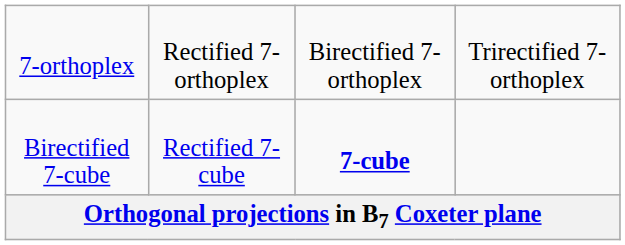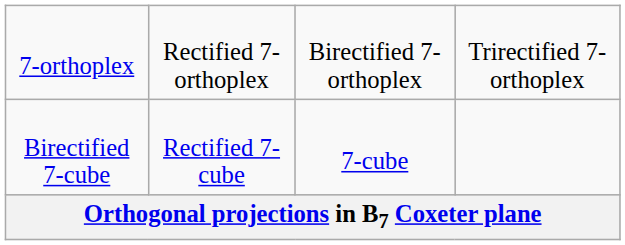(375, 160) bold -> (375, 160) normal
